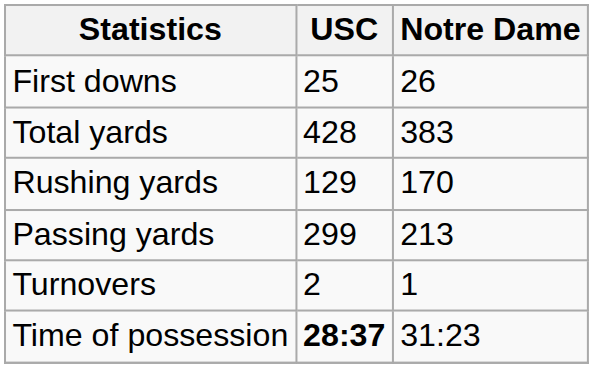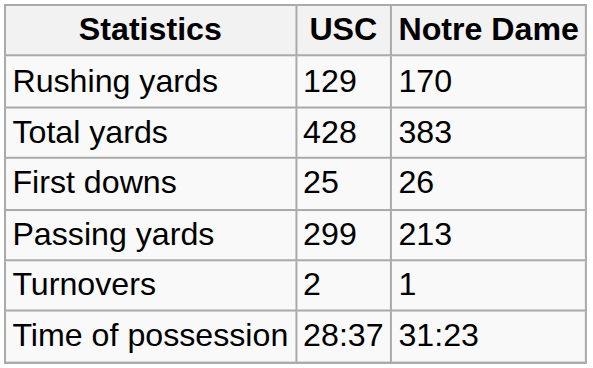rows swapped: (95, 81) <-> (115, 183)
(344, 336) bold -> (343, 336) normal
